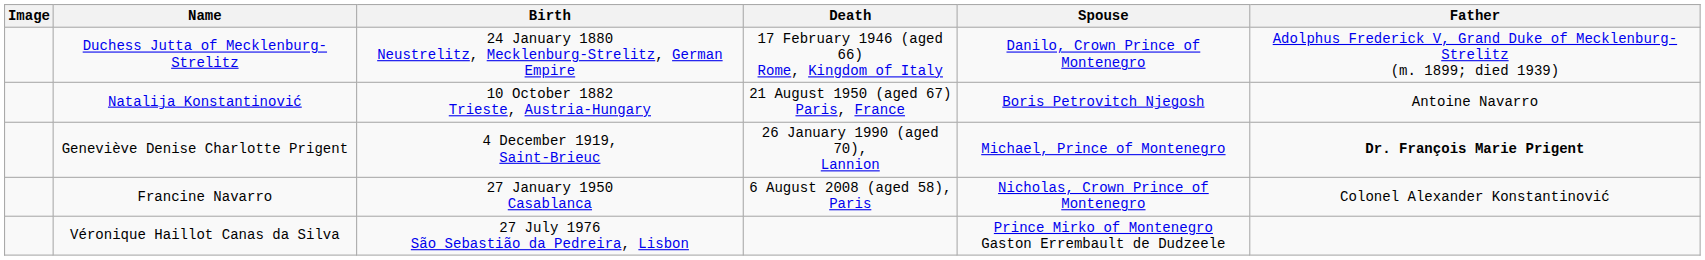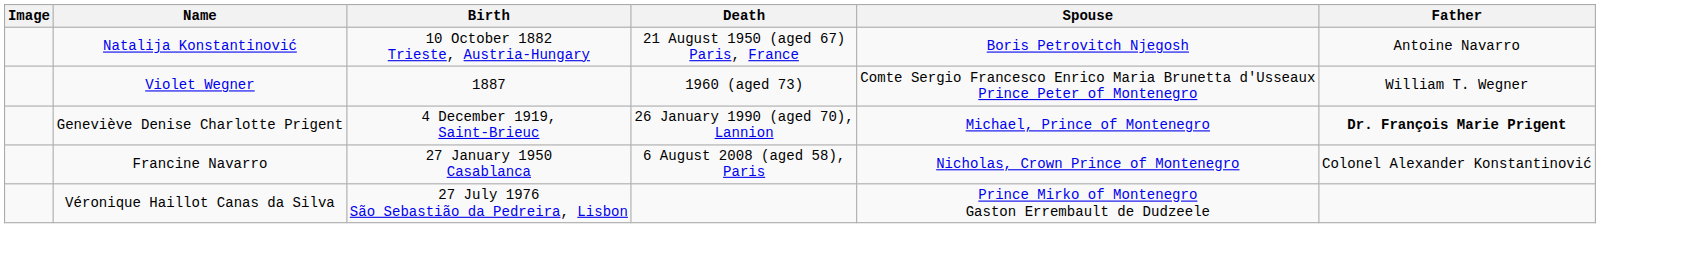- row: (205, 55)
+ row: (200, 86)
